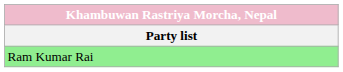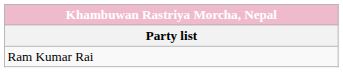(50, 56) lightgreen background -> (50, 56) no background
